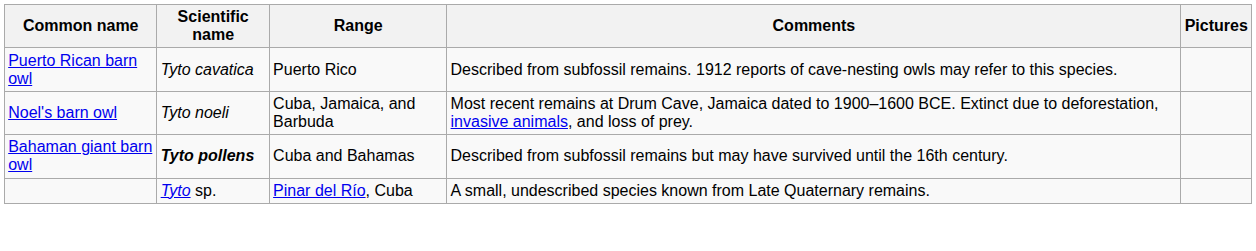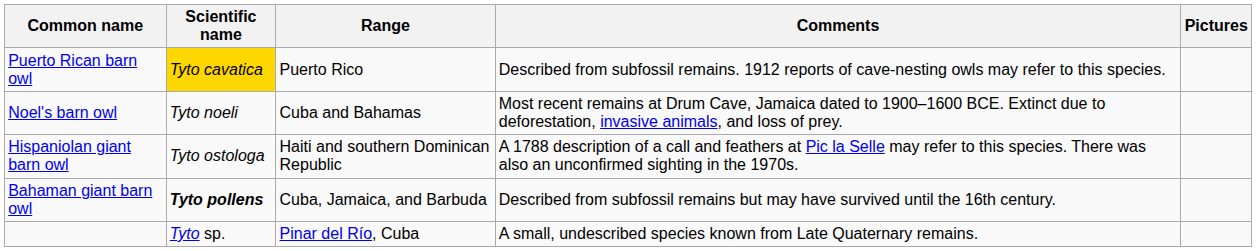(207, 69) no background -> (216, 69) gold background
(344, 112) Cuba, Jamaica, and Barbuda -> (350, 112) Cuba and Bahamas
+ row: (70, 156)
(344, 156) Cuba and Bahamas -> (383, 199) Cuba, Jamaica, and Barbuda
